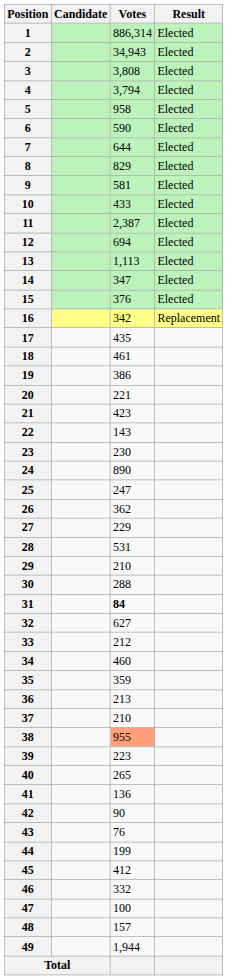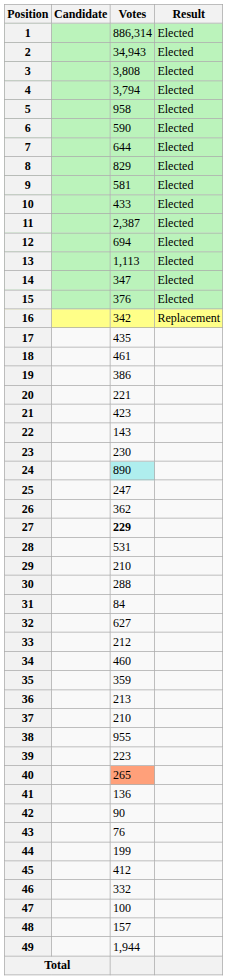(122, 470) no background -> (122, 470) paleturquoise background
(122, 527) normal -> (122, 527) bold
(119, 603) bold -> (119, 603) normal
(122, 737) lightsalmon background -> (122, 737) no background
(122, 775) no background -> (122, 775) lightsalmon background
